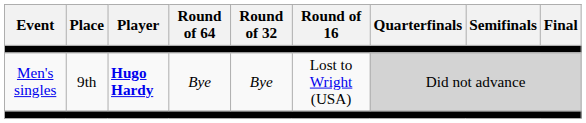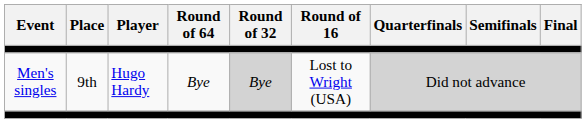(132, 81) bold -> (130, 81) normal
(261, 81) no background -> (260, 81) lightgrey background
